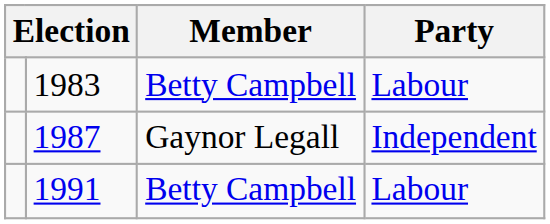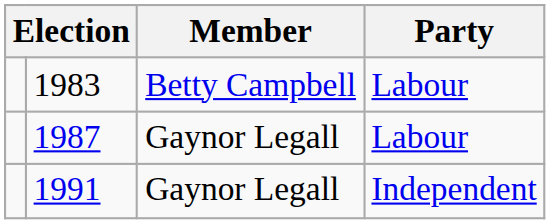(454, 137) Independent -> (420, 137) Labour
(251, 190) Betty Campbell -> (242, 190) Gaynor Legall
(420, 190) Labour -> (454, 190) Independent
